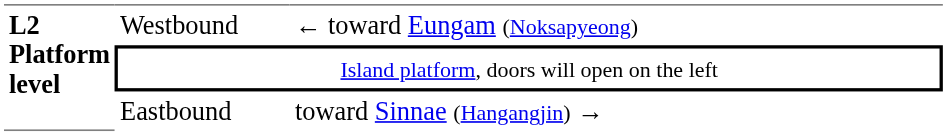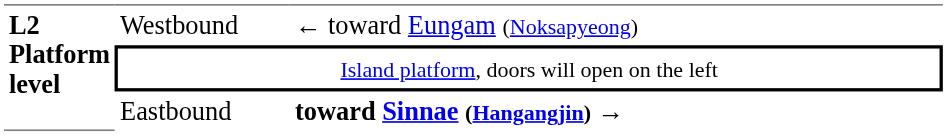(449, 110) normal -> (459, 110) bold
